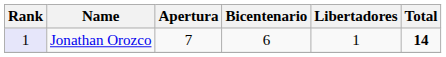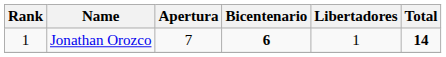(25, 40) lavender background -> (25, 40) no background
(266, 40) normal -> (266, 40) bold
